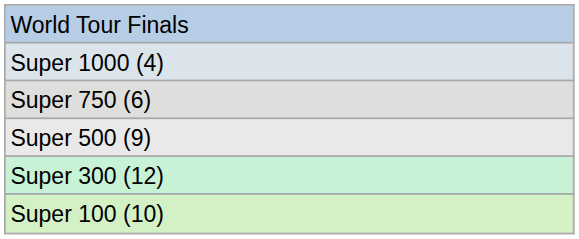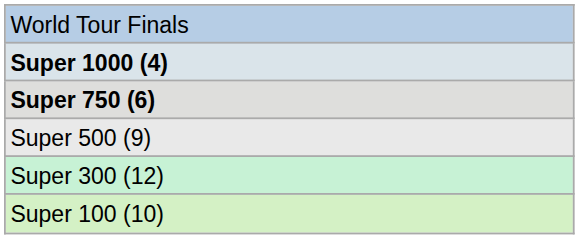(87, 62) normal -> (89, 62) bold
(81, 100) normal -> (83, 100) bold
